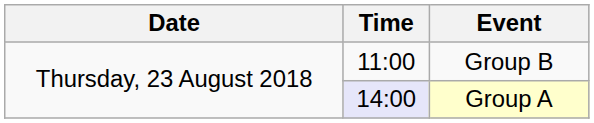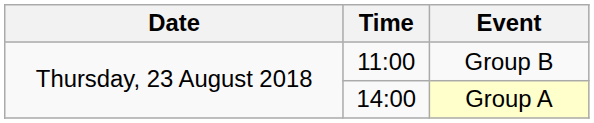(386, 99) lavender background -> (386, 99) no background
